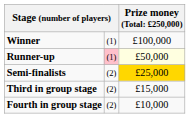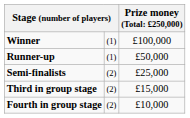(111, 57) pink background -> (111, 57) no background
(152, 56) lightyellow background -> (152, 56) no background
(152, 72) gold background -> (152, 72) no background
